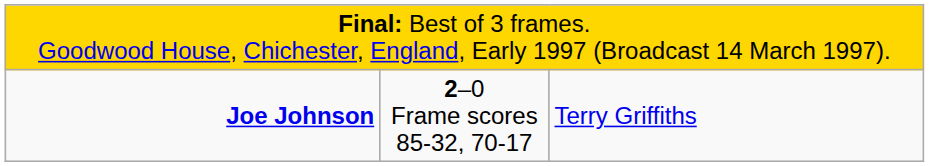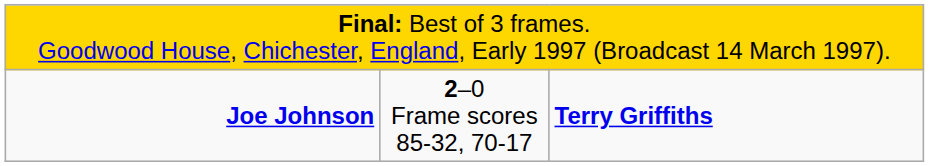(626, 116) normal -> (634, 116) bold
